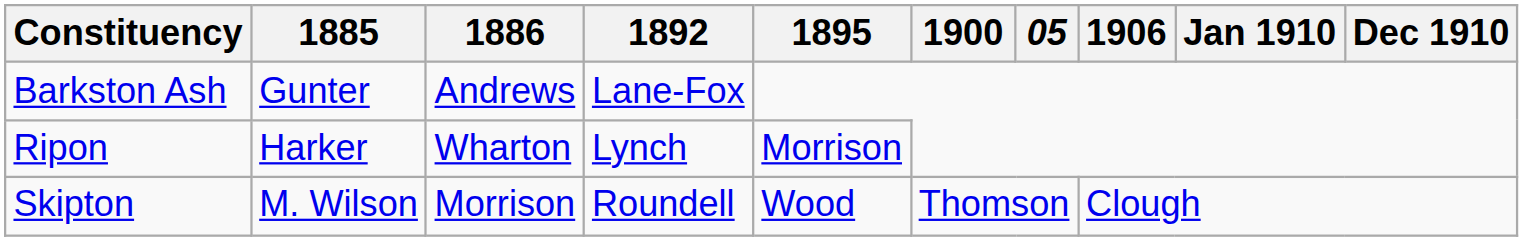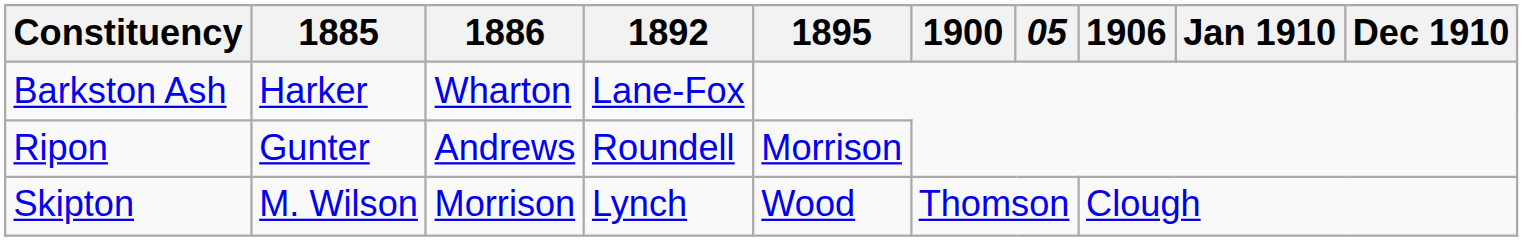(314, 90) Gunter -> (313, 90) Harker
(505, 90) Andrews -> (503, 90) Wharton
(313, 147) Harker -> (314, 147) Gunter
(503, 147) Wharton -> (505, 147) Andrews
(640, 147) Lynch -> (663, 147) Roundell
(663, 205) Roundell -> (640, 205) Lynch
